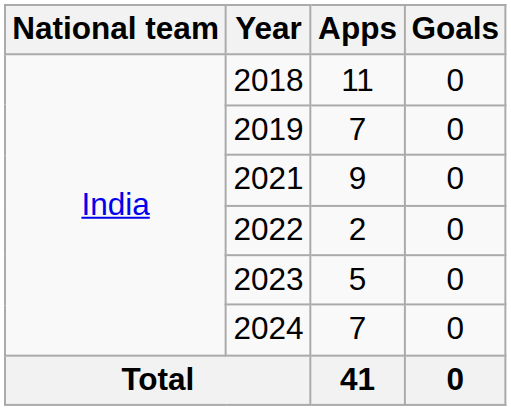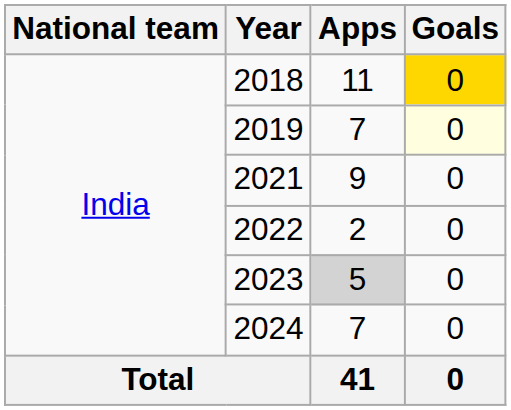(455, 79) no background -> (455, 79) gold background
(455, 129) no background -> (455, 129) lightyellow background
(358, 279) no background -> (358, 279) lightgrey background
